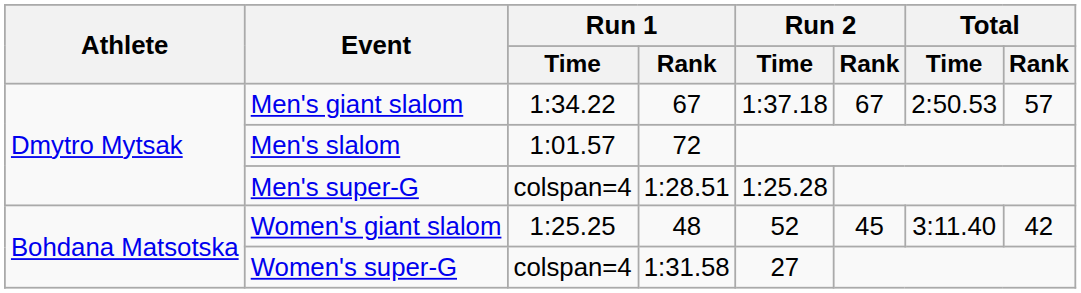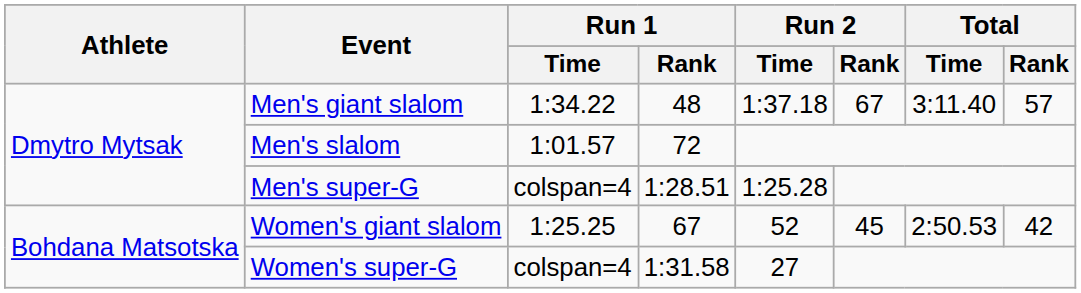(687, 105) 67 -> (687, 105) 48
(954, 105) 2:50.53 -> (954, 105) 3:11.40
(687, 227) 48 -> (687, 227) 67
(954, 227) 3:11.40 -> (954, 227) 2:50.53
